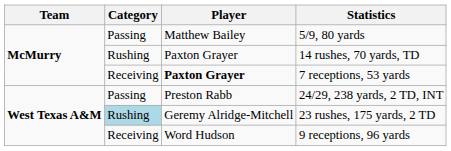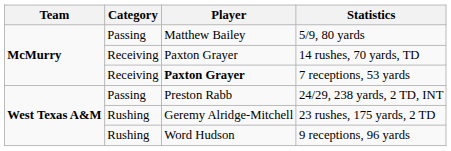(128, 55) Rushing -> (133, 55) Receiving
(128, 115) lightblue background -> (128, 115) no background
(133, 135) Receiving -> (128, 135) Rushing
